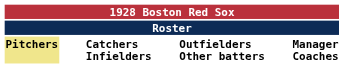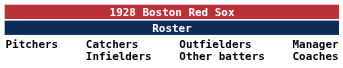(32, 44) khaki background -> (32, 44) no background
